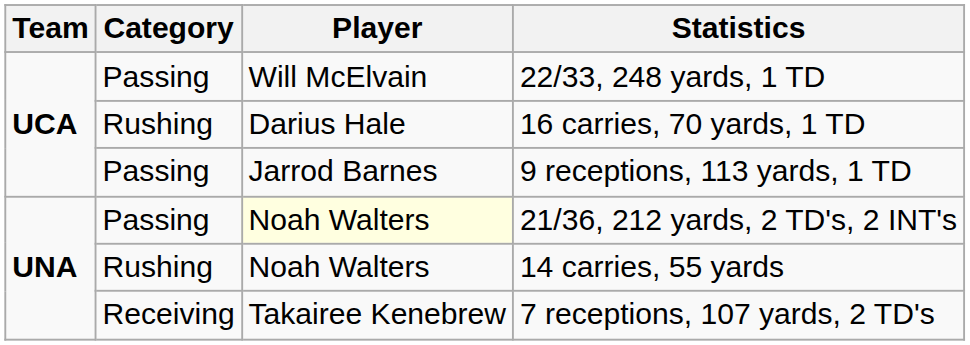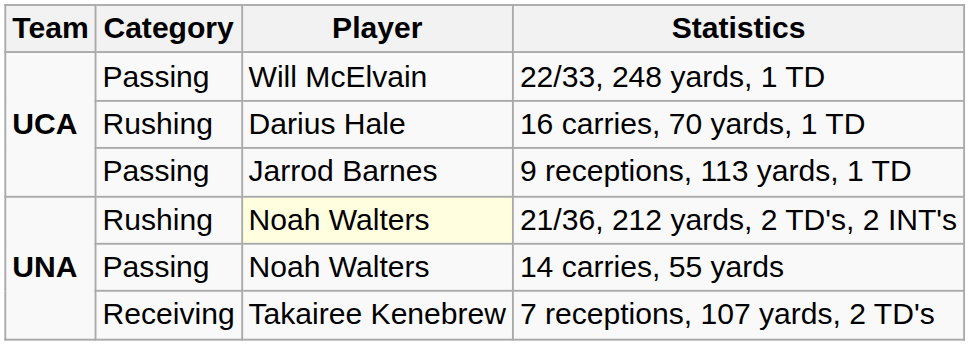(156, 219) Passing -> (158, 219) Rushing
(158, 266) Rushing -> (156, 266) Passing
